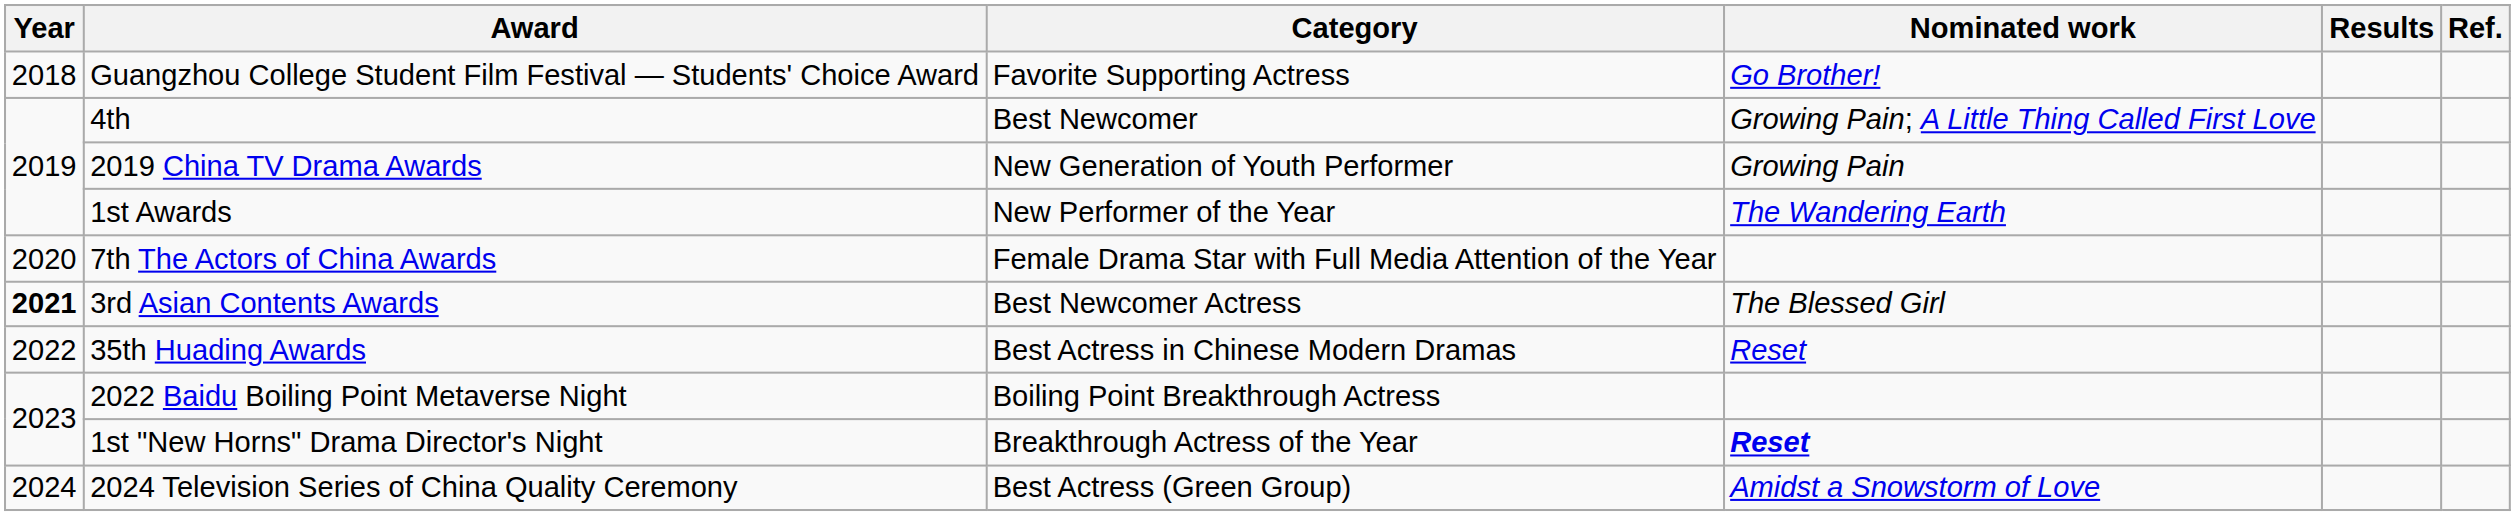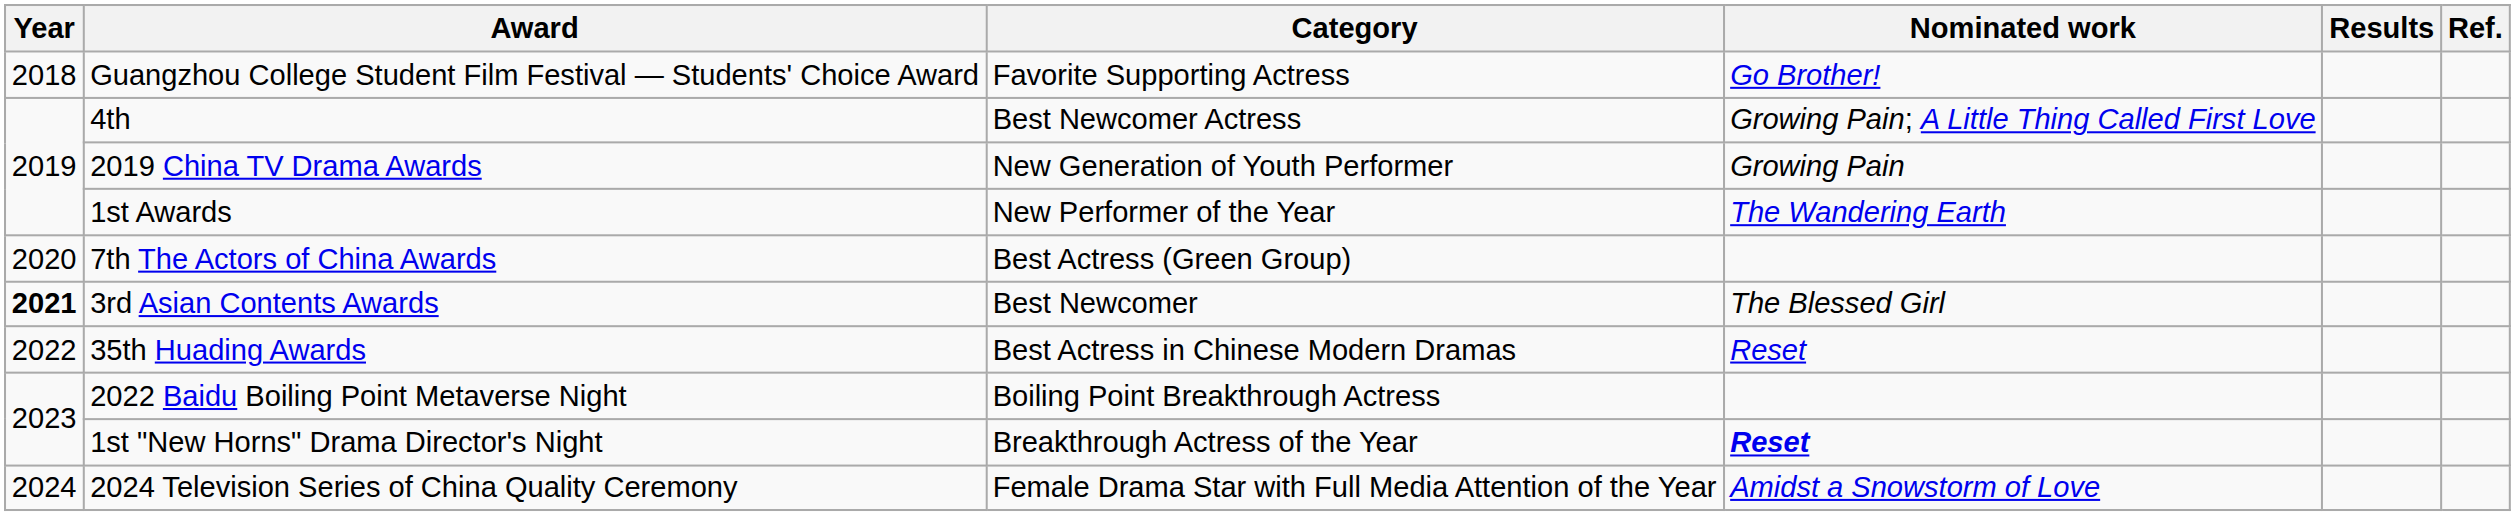(1095, 120) Best Newcomer -> (1147, 120) Best Newcomer Actress
(1355, 258) Female Drama Star with Full Media Attention of the Year -> (1172, 258) Best Actress (Green Group)
(1147, 304) Best Newcomer Actress -> (1095, 304) Best Newcomer
(1172, 488) Best Actress (Green Group) -> (1355, 488) Female Drama Star with Full Media Attention of the Year
